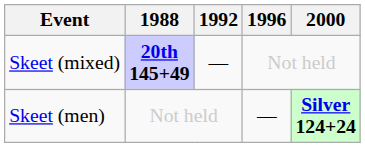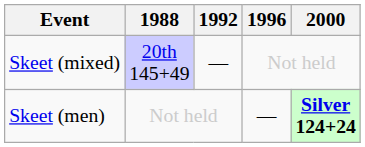(159, 62) bold -> (159, 62) normal
